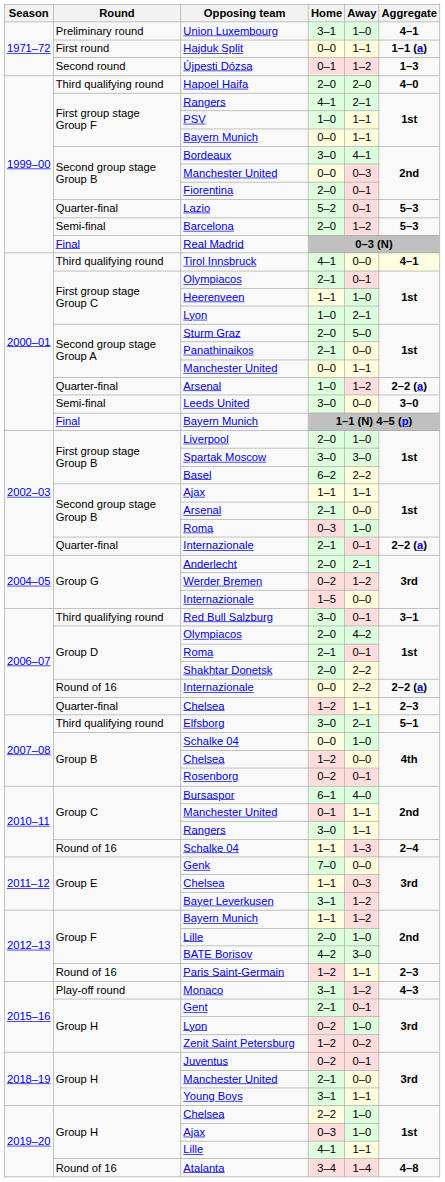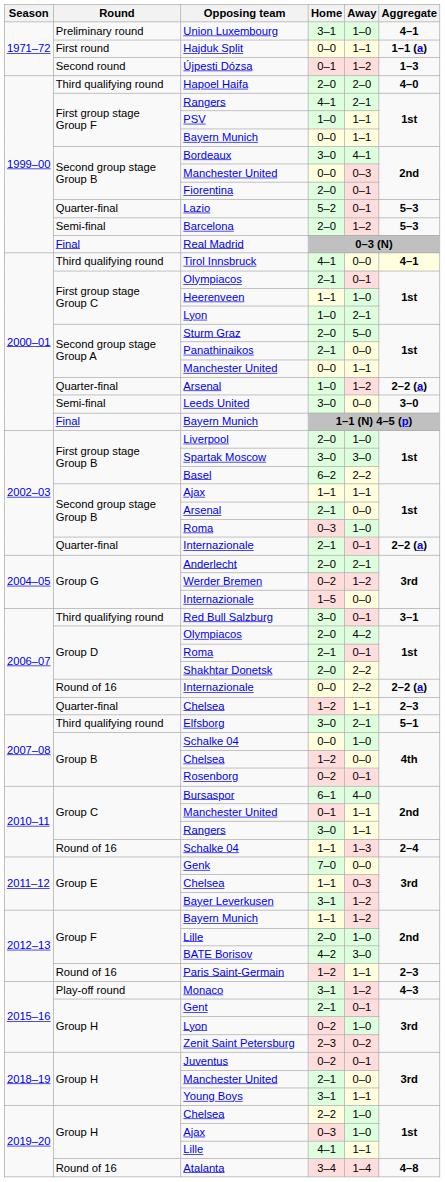(327, 1043) 1–2 -> (327, 1043) 2–3
